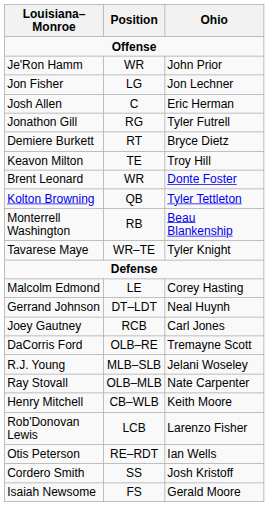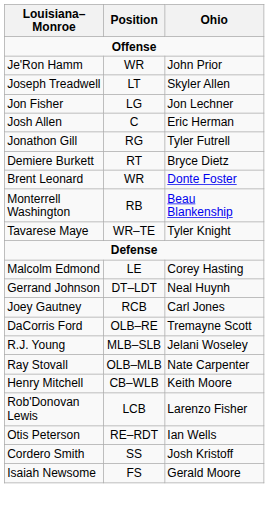+ row: (54, 84)
- row: (45, 160)
- row: (51, 198)
